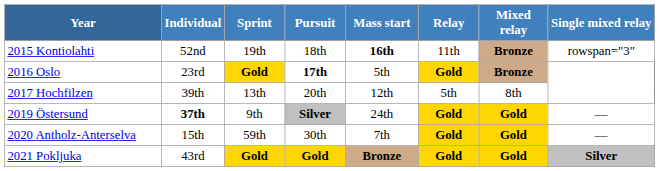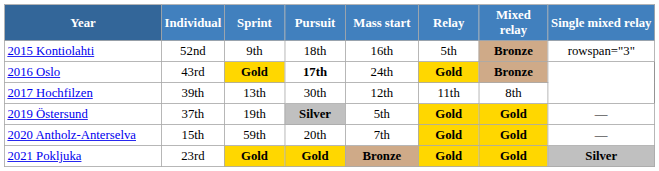(254, 51) 19th -> (254, 51) 9th
(382, 51) bold -> (382, 51) normal
(449, 51) 11th -> (449, 51) 5th
(193, 72) 23rd -> (193, 72) 43rd
(382, 72) 5th -> (382, 72) 24th
(315, 93) 20th -> (315, 93) 30th
(449, 93) 5th -> (449, 93) 11th
(193, 114) bold -> (193, 114) normal
(254, 114) 9th -> (254, 114) 19th
(382, 114) 24th -> (382, 114) 5th
(315, 135) 30th -> (315, 135) 20th
(193, 156) 43rd -> (193, 156) 23rd
